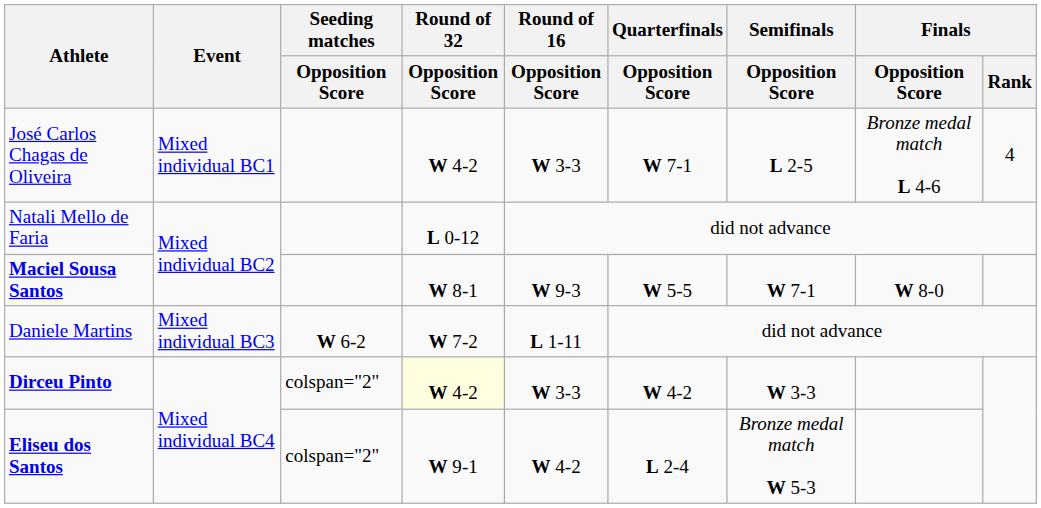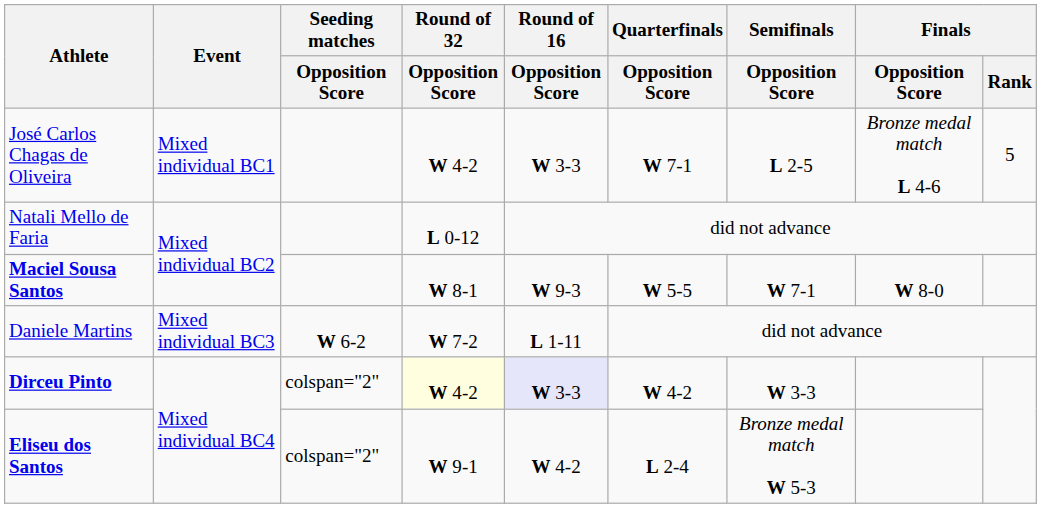(1010, 154) 4 -> (1010, 154) 5
(556, 393) no background -> (556, 393) lavender background
